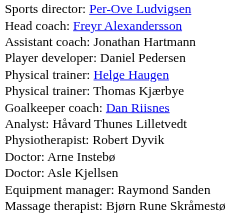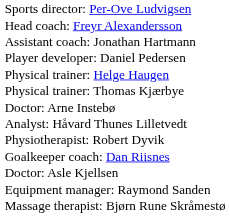(87, 107) Goalkeeper coach: Dan Riisnes -> (60, 107) Doctor: Arne Instebø
(60, 156) Doctor: Arne Instebø -> (87, 156) Goalkeeper coach: Dan Riisnes
